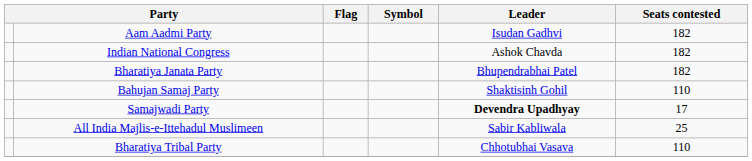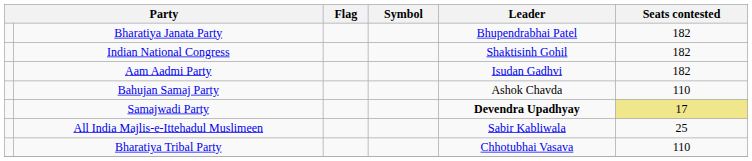rows swapped: (168, 71) <-> (168, 33)
(527, 52) Ashok Chavda -> (527, 52) Shaktisinh Gohil
(527, 90) Shaktisinh Gohil -> (527, 90) Ashok Chavda
(681, 109) no background -> (681, 109) khaki background
